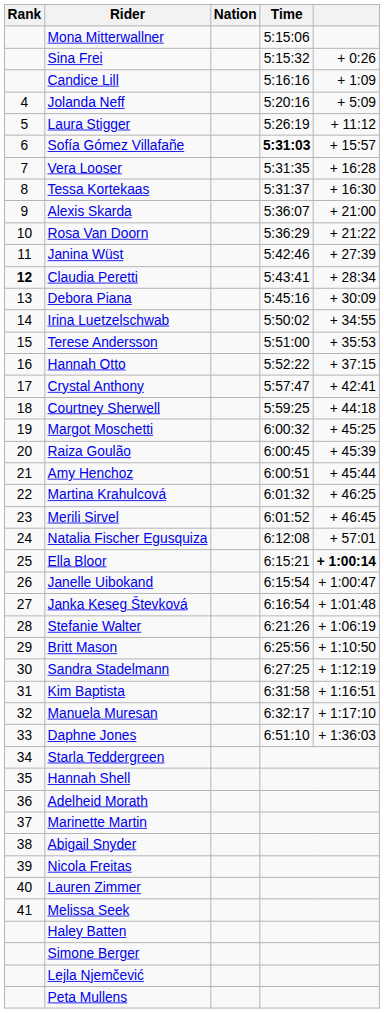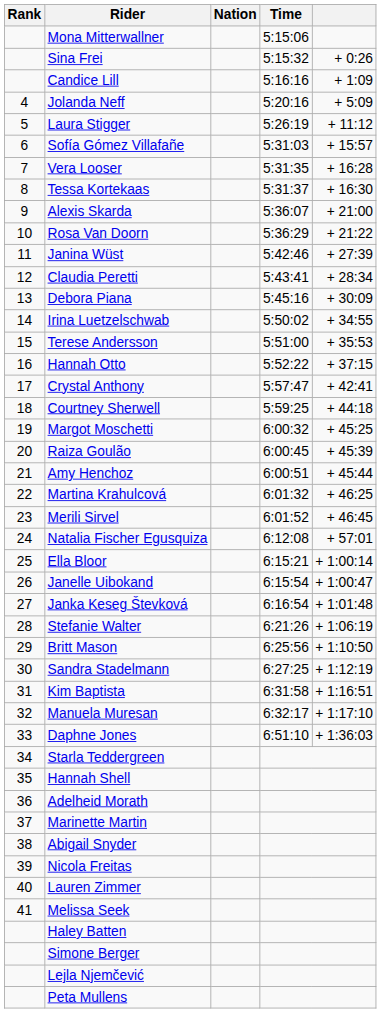(287, 146) bold -> (286, 146) normal
(24, 277) bold -> (24, 277) normal
(346, 560) bold -> (344, 560) normal
